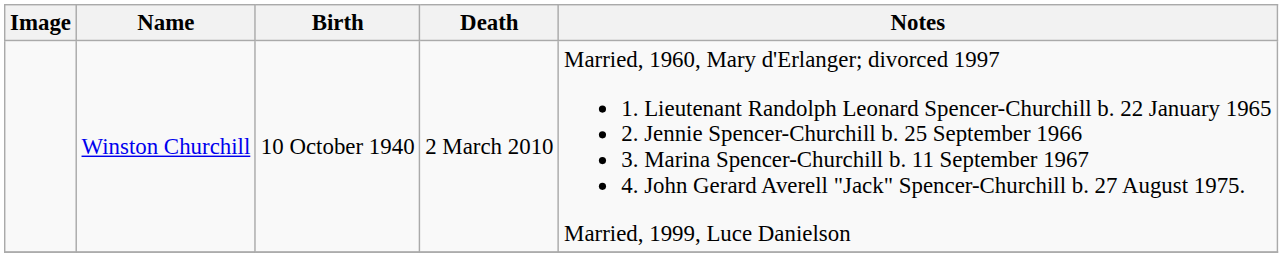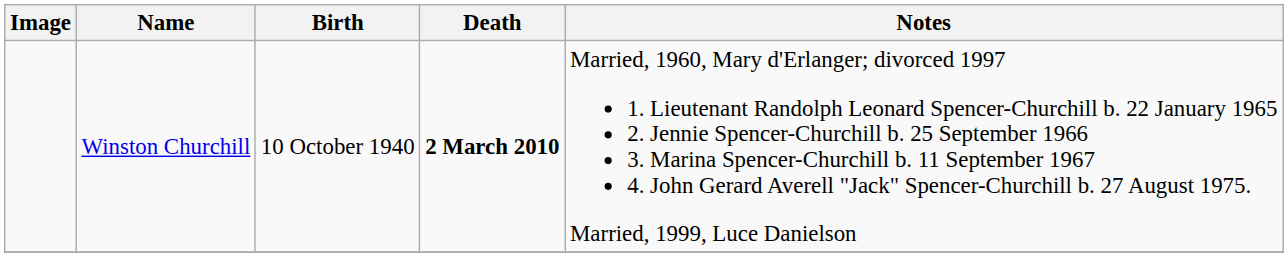(489, 146) normal -> (492, 146) bold
